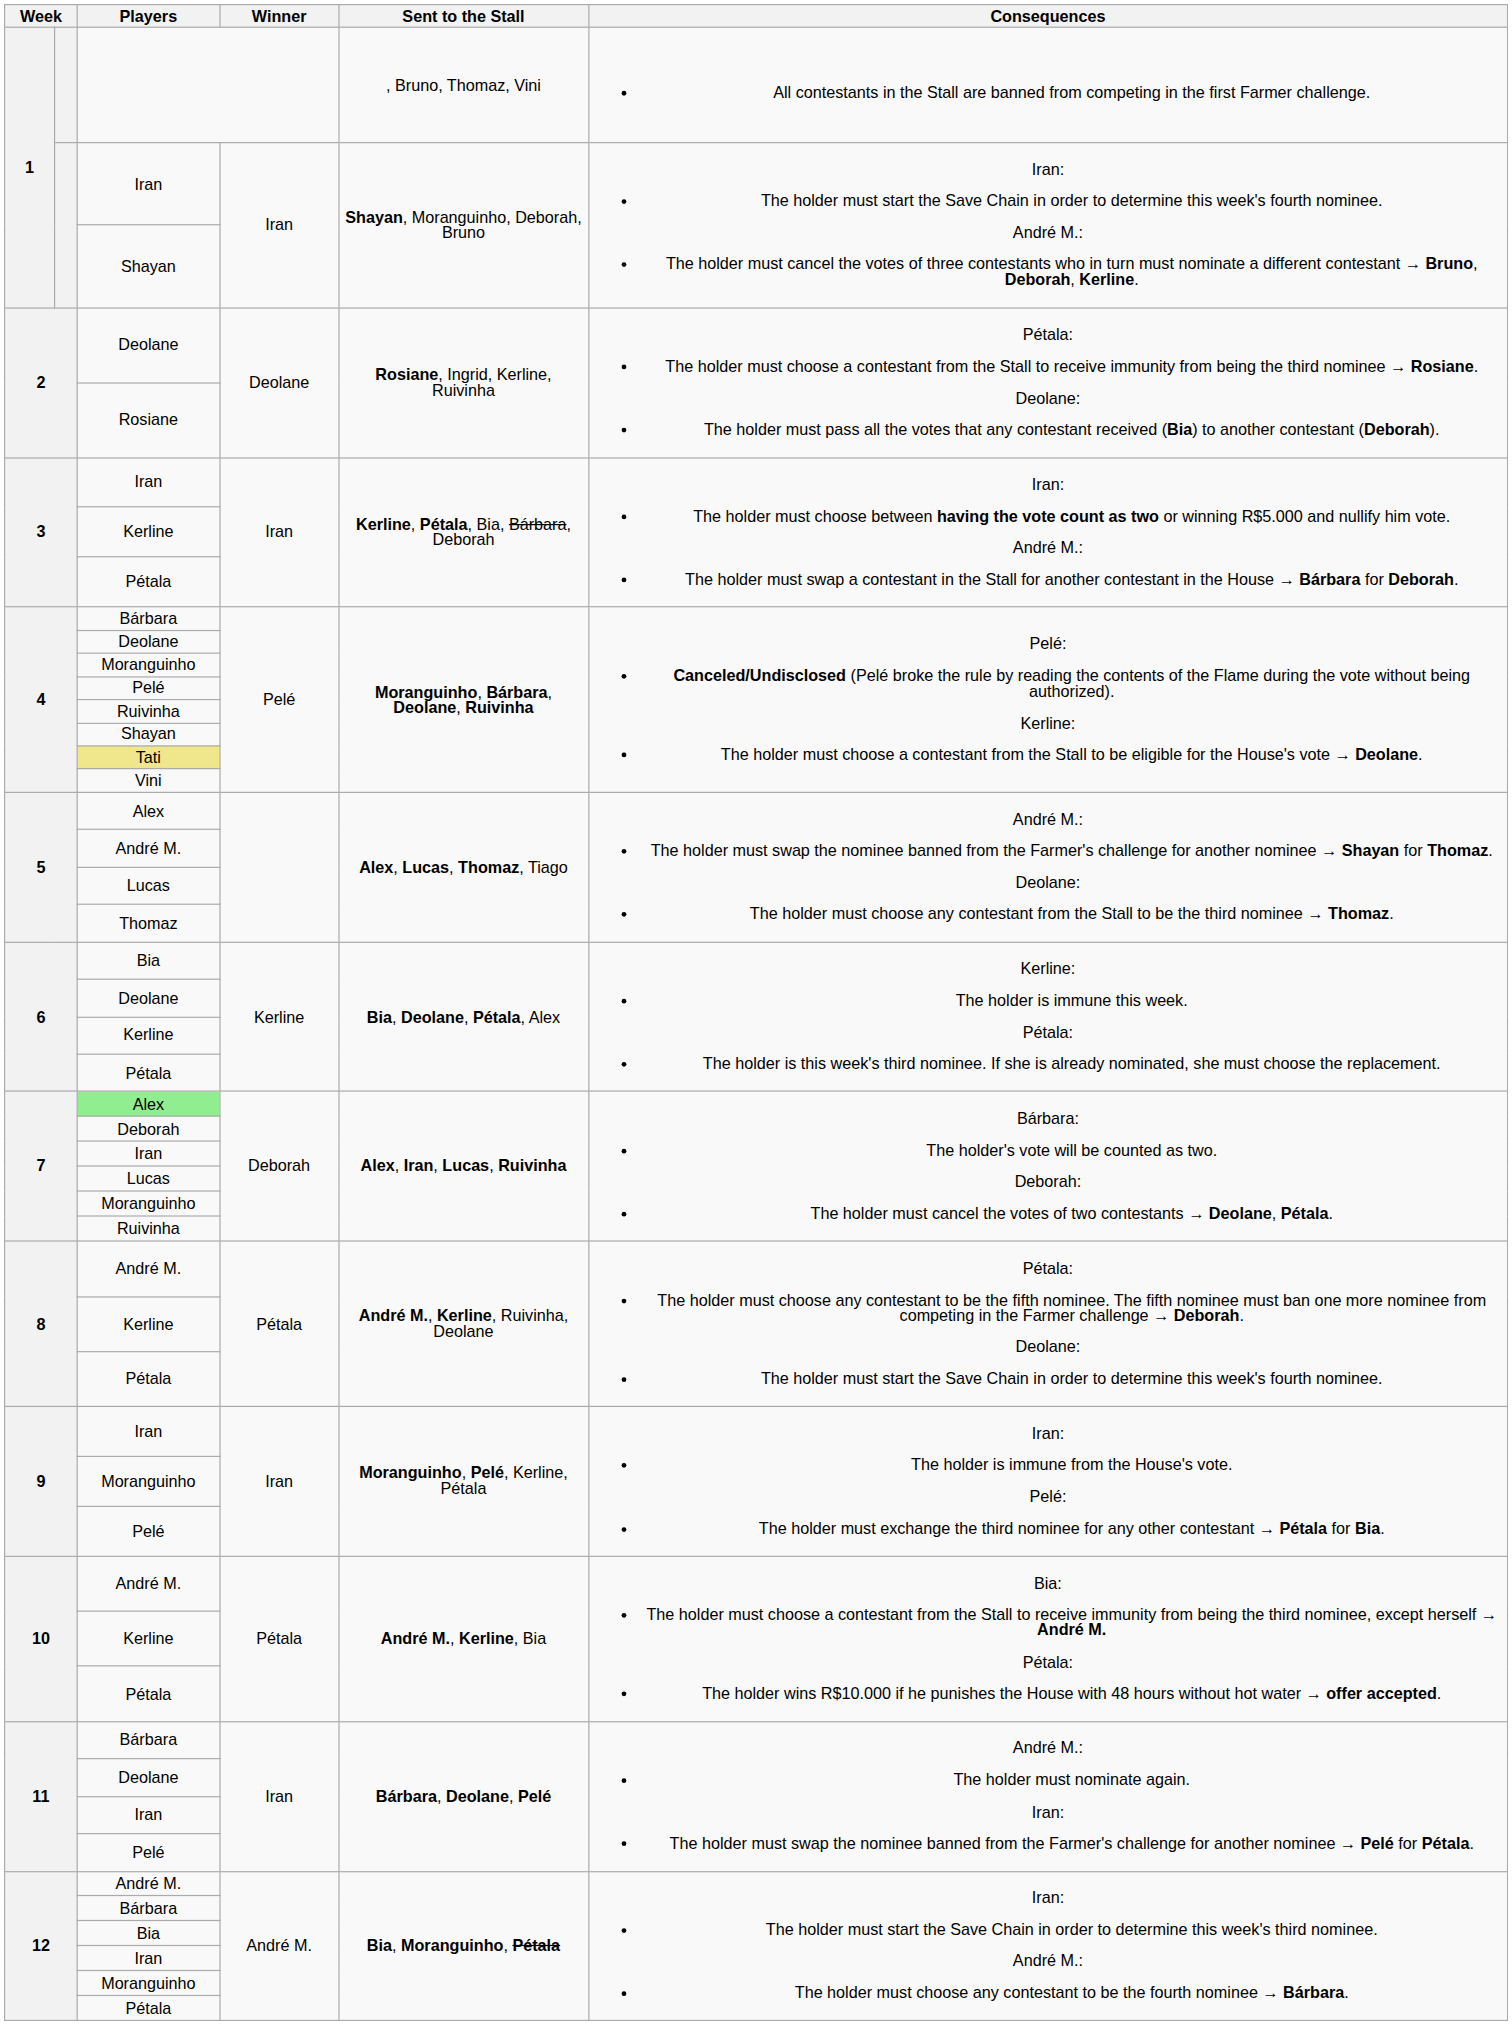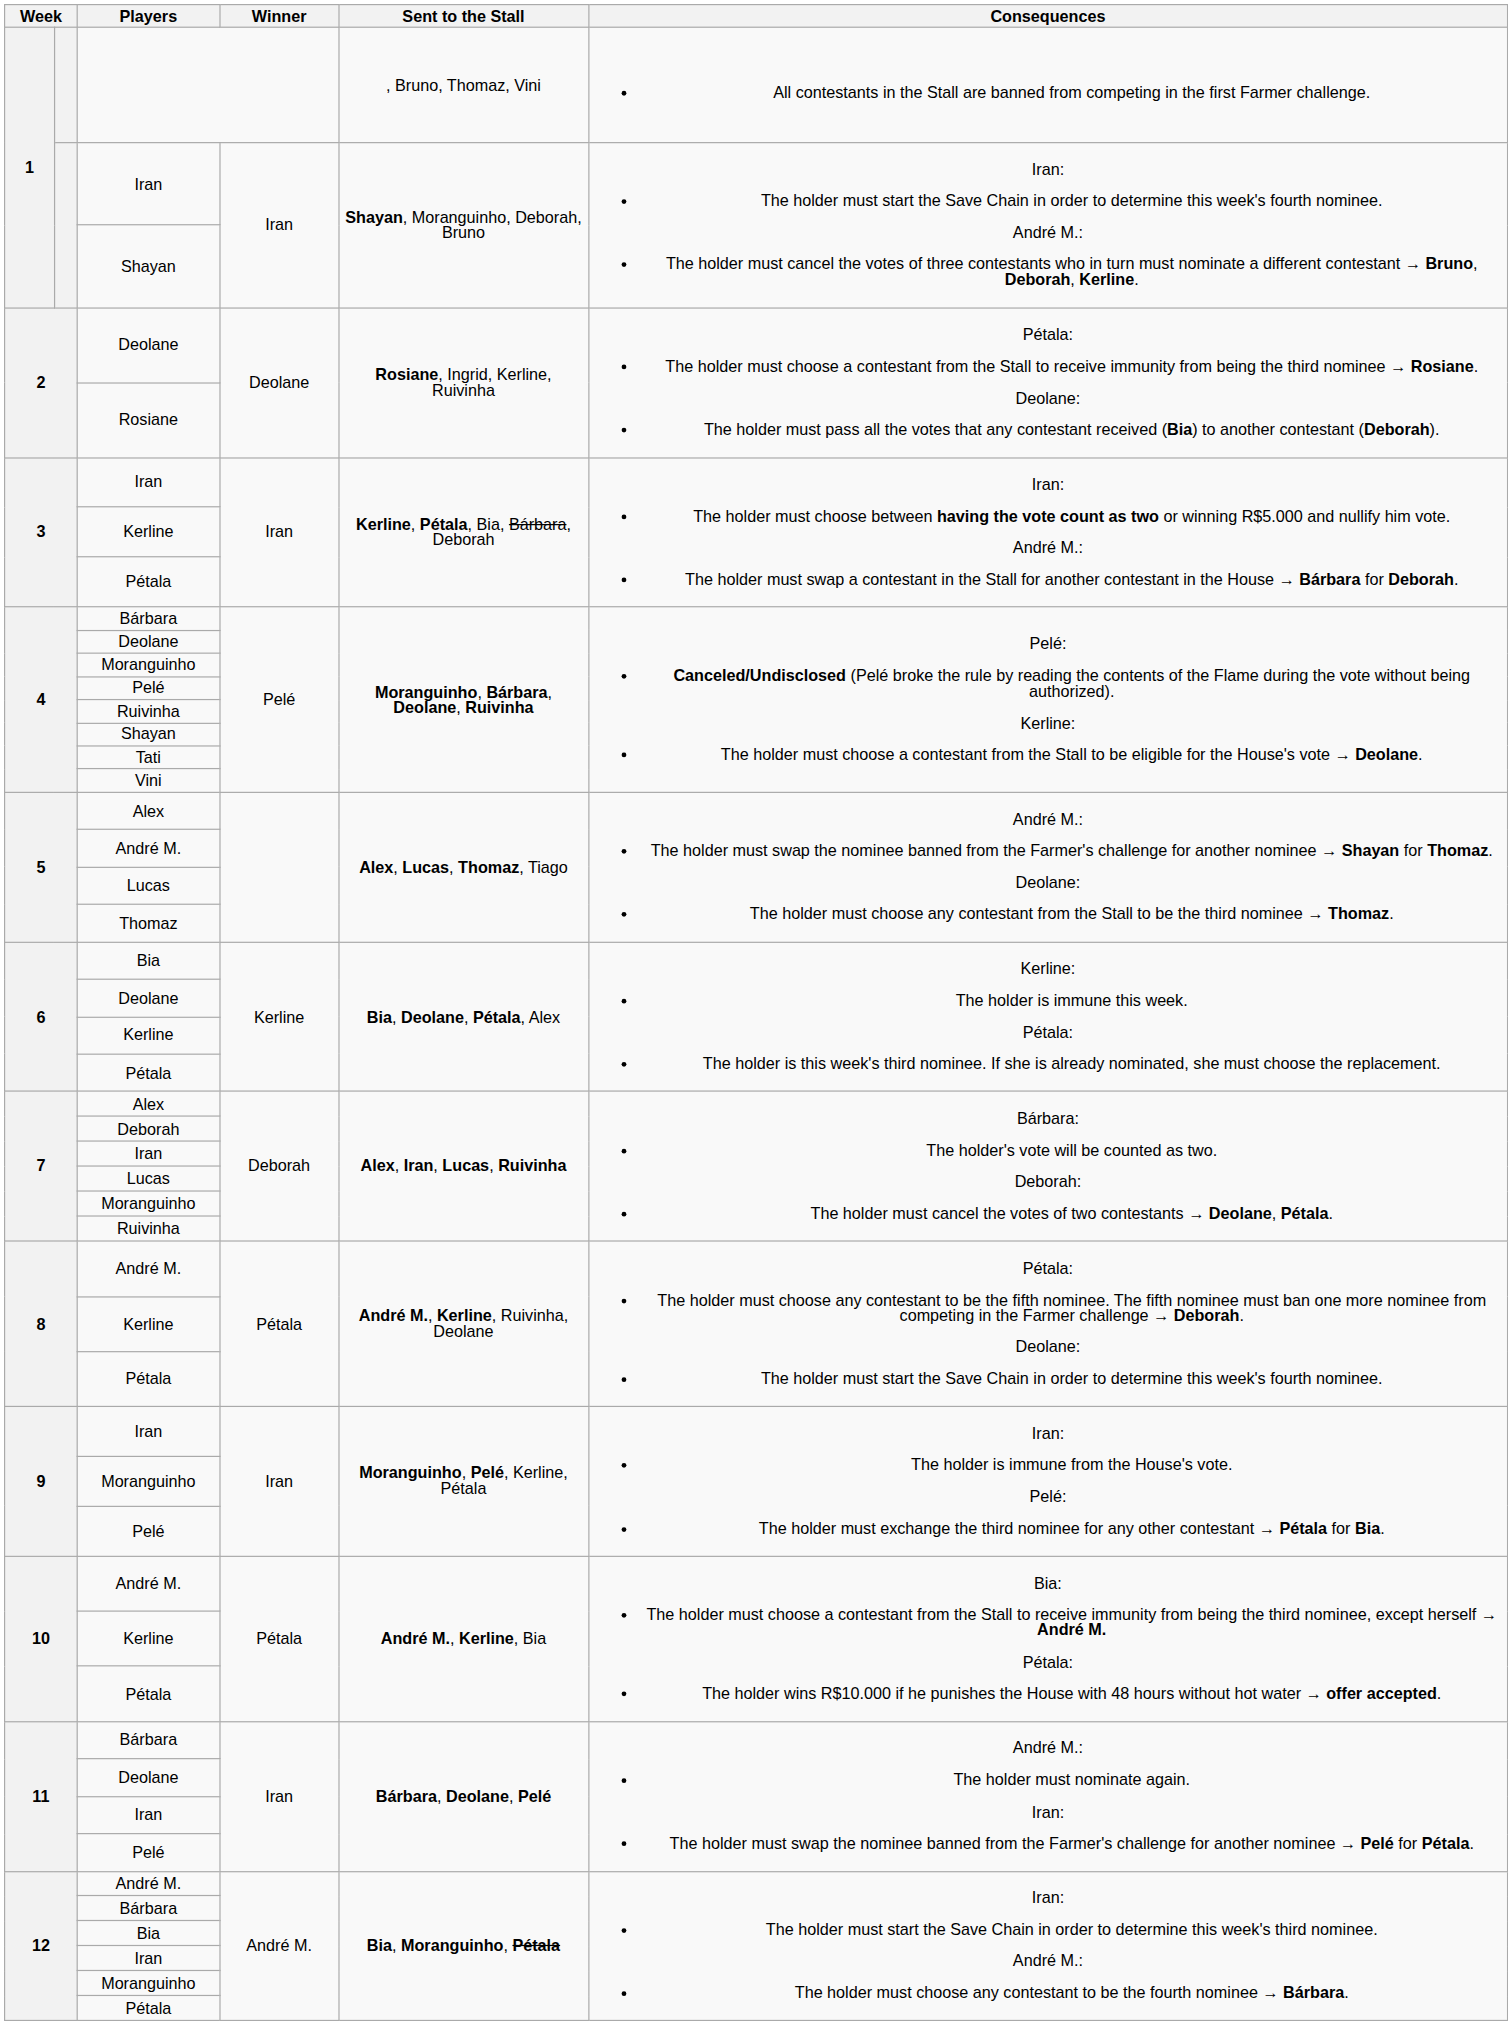(148, 757) khaki background -> (148, 757) no background
(148, 1104) lightgreen background -> (148, 1104) no background
